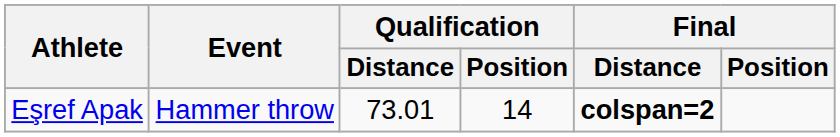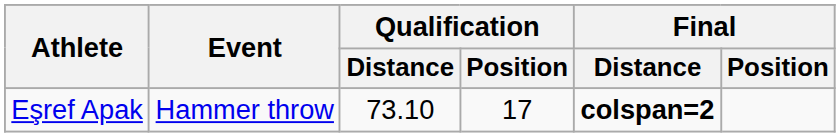(400, 110) 73.01 -> (400, 110) 73.10
(517, 110) 14 -> (517, 110) 17
